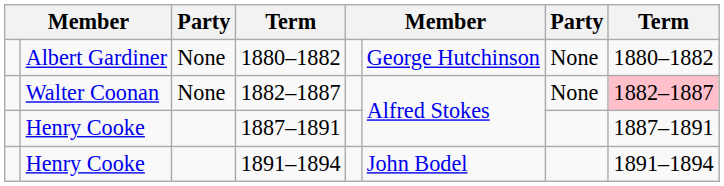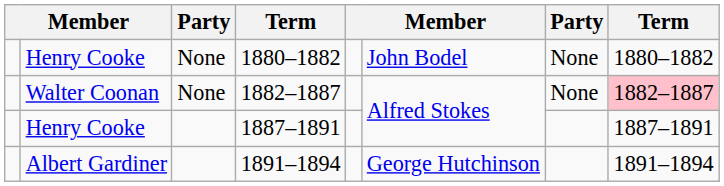(96, 57) Albert Gardiner -> (85, 57) Henry Cooke
(453, 57) George Hutchinson -> (417, 57) John Bodel
(85, 163) Henry Cooke -> (96, 163) Albert Gardiner
(417, 163) John Bodel -> (453, 163) George Hutchinson
